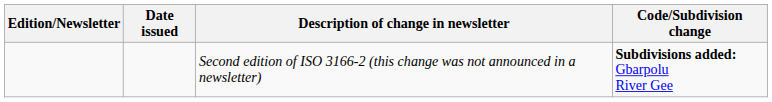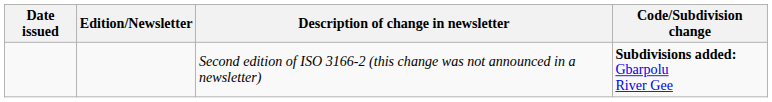columns swapped: (64, 23) <-> (160, 23)
